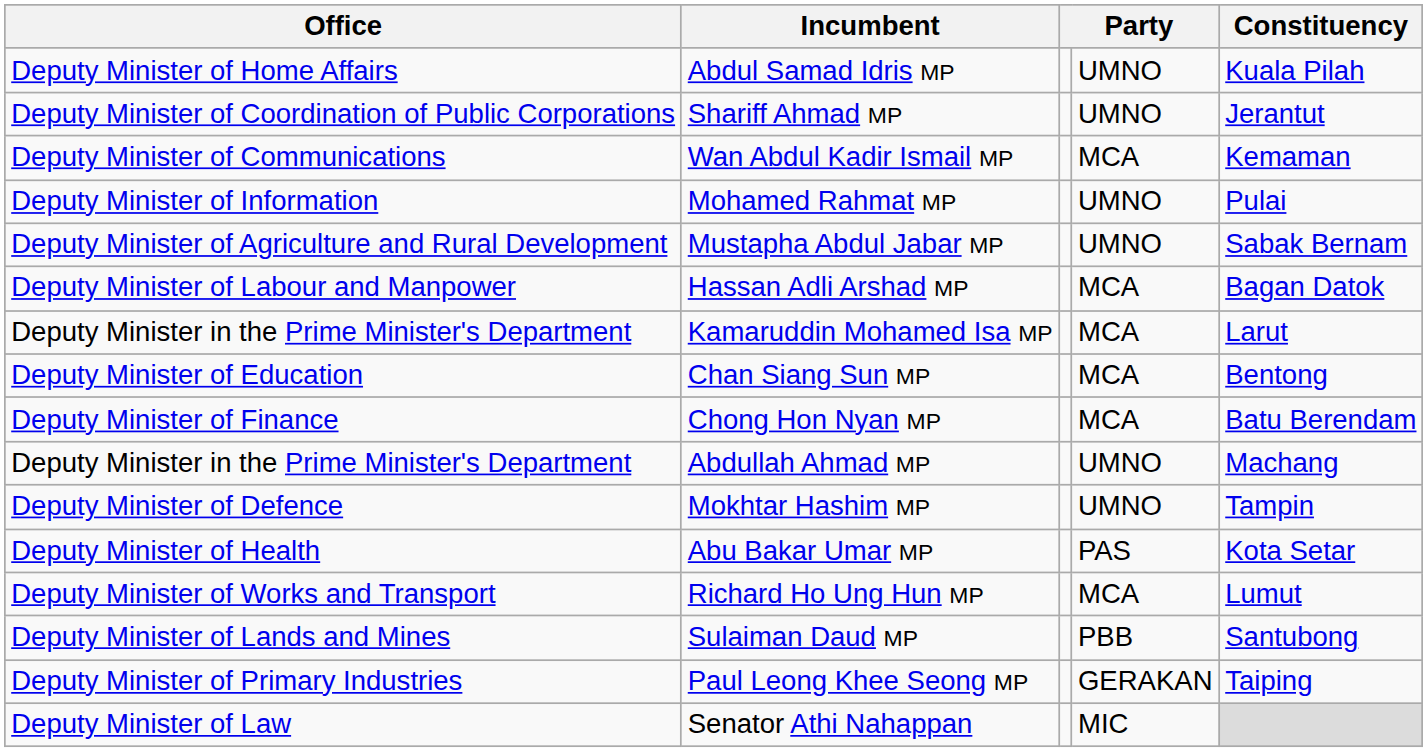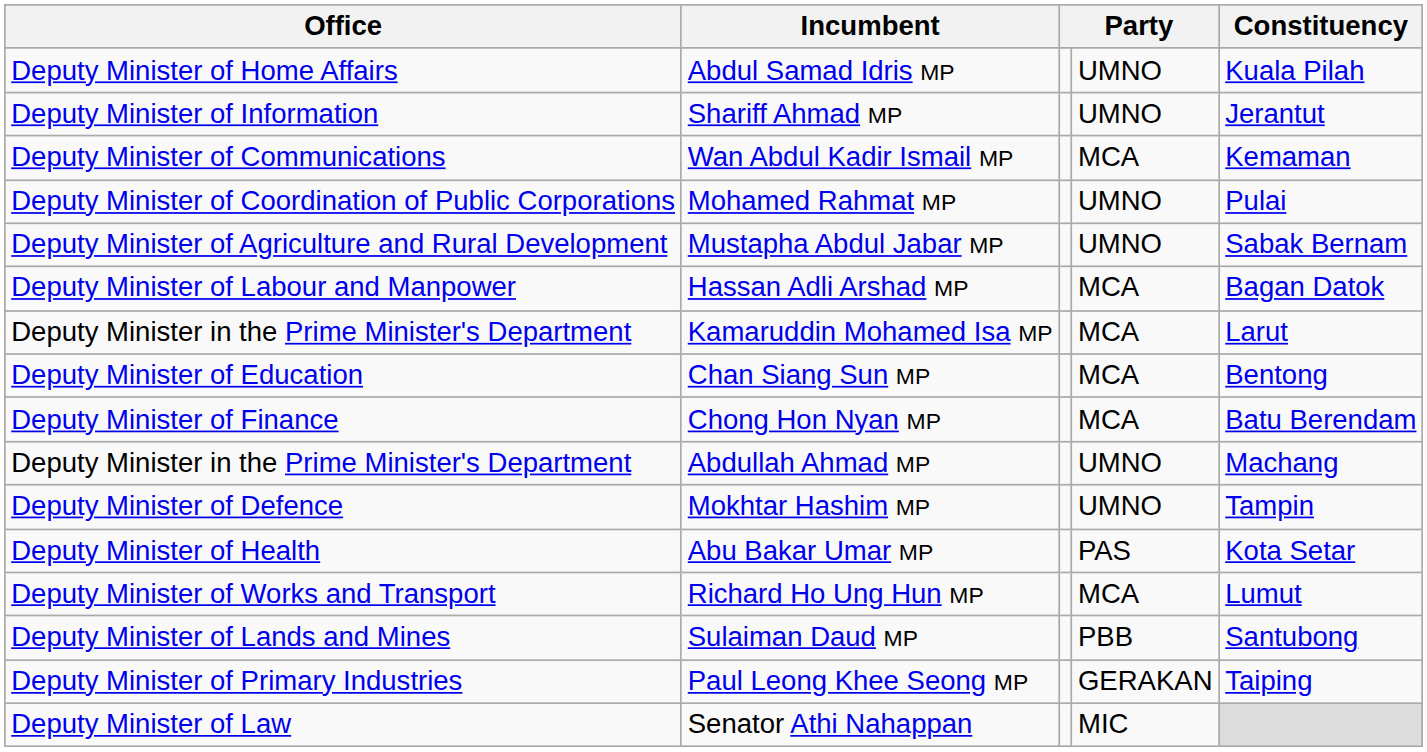(343, 113) Deputy Minister of Coordination of Public Corporations -> (195, 113) Deputy Minister of Information
(195, 200) Deputy Minister of Information -> (343, 200) Deputy Minister of Coordination of Public Corporations
